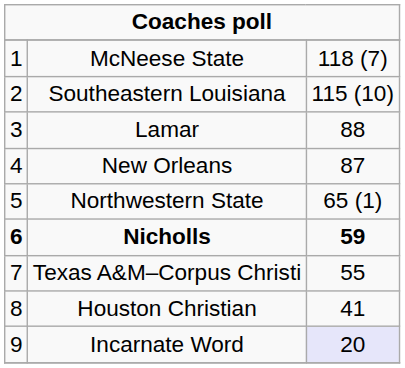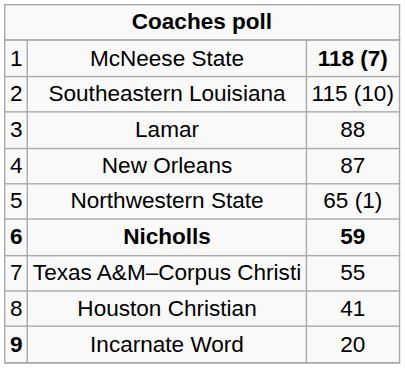(353, 58) normal -> (353, 58) bold
(16, 344) normal -> (16, 344) bold
(353, 344) lavender background -> (353, 344) no background
